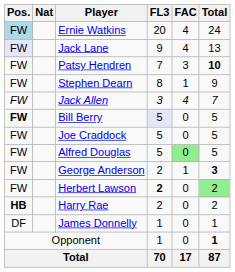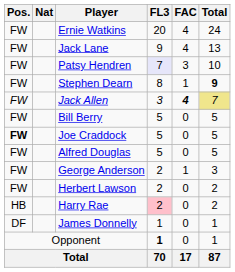(19, 30) lightblue background -> (19, 30) no background
(19, 48) lavender background -> (19, 48) no background
(160, 65) no background -> (160, 65) lavender background
(214, 65) bold -> (214, 65) normal
(214, 83) normal -> (214, 83) bold
(186, 100) normal -> (186, 100) bold
(214, 100) no background -> (214, 100) khaki background
(19, 118) bold -> (19, 118) normal
(160, 118) lavender background -> (160, 118) no background
(19, 135) normal -> (19, 135) bold
(186, 153) lightgreen background -> (186, 153) no background
(214, 170) bold -> (214, 170) normal
(160, 188) bold -> (160, 188) normal
(214, 188) lightgreen background -> (214, 188) no background
(19, 205) bold -> (19, 205) normal
(160, 205) no background -> (160, 205) pink background
(160, 240) normal -> (160, 240) bold
(214, 240) bold -> (214, 240) normal
